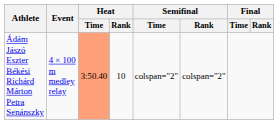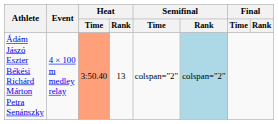(121, 76) 10 -> (121, 76) 13
(204, 76) no background -> (204, 76) lightblue background
